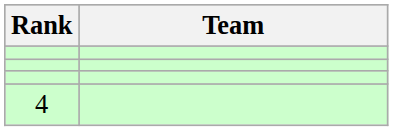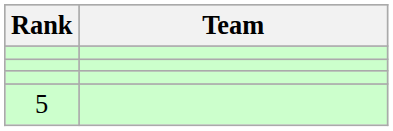(42, 103) 4 -> (42, 103) 5
